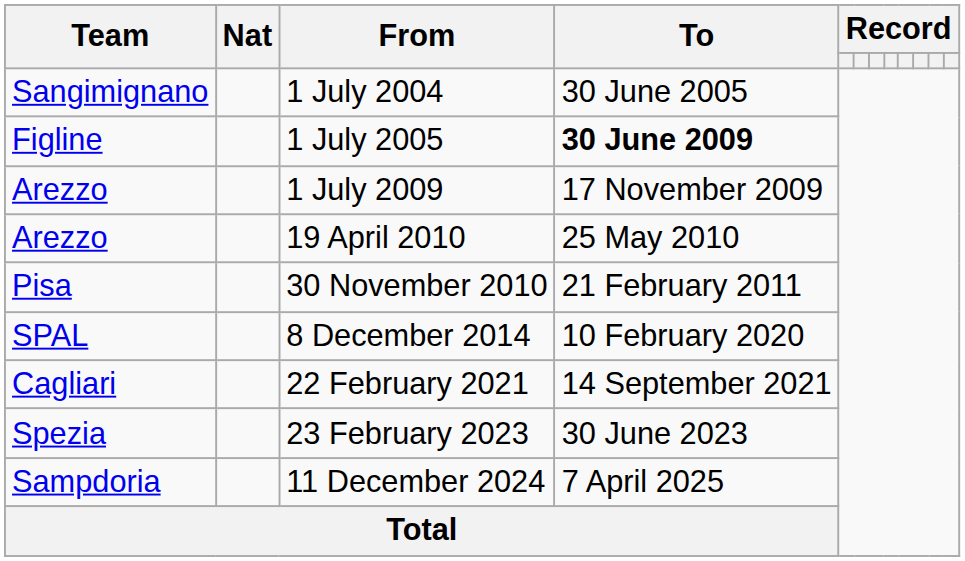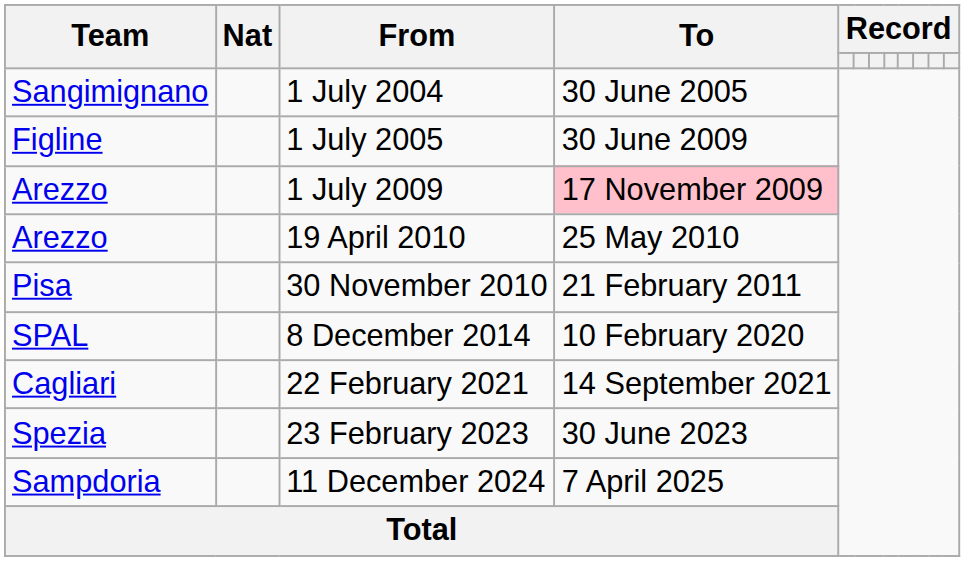(657, 140) bold -> (655, 140) normal
(692, 189) no background -> (692, 189) pink background
